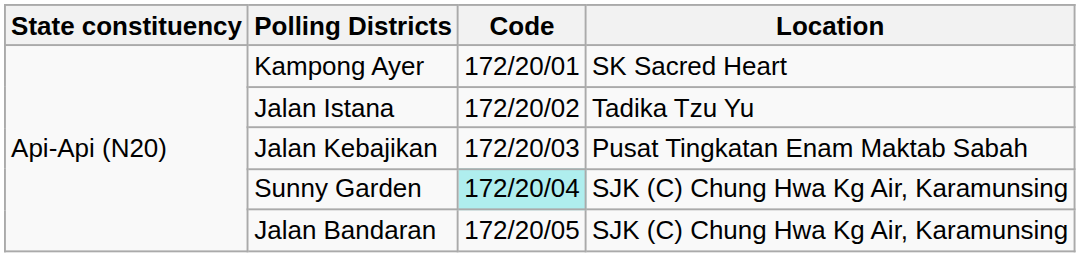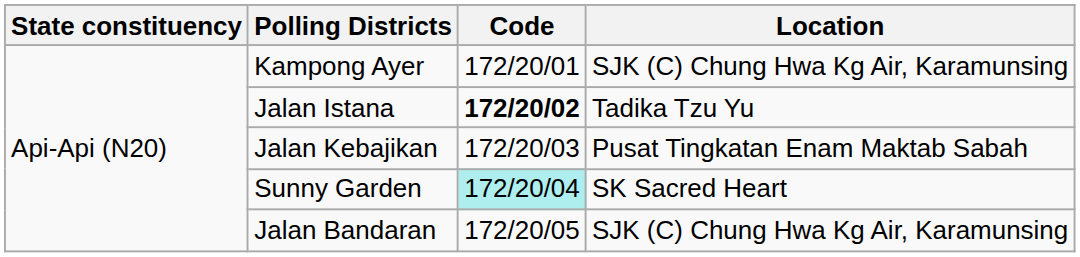(689, 66) SK Sacred Heart -> (830, 66) SJK (C) Chung Hwa Kg Air, Karamunsing
(522, 107) normal -> (522, 107) bold
(830, 189) SJK (C) Chung Hwa Kg Air, Karamunsing -> (689, 189) SK Sacred Heart
